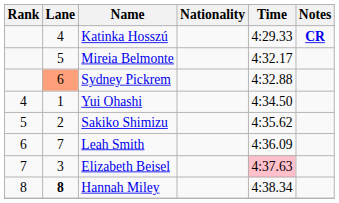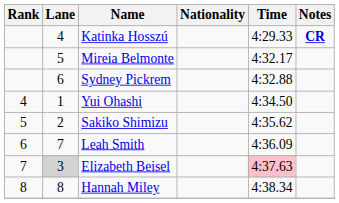(60, 79) lightsalmon background -> (60, 79) no background
(60, 166) no background -> (60, 166) lightgrey background
(60, 187) bold -> (60, 187) normal
